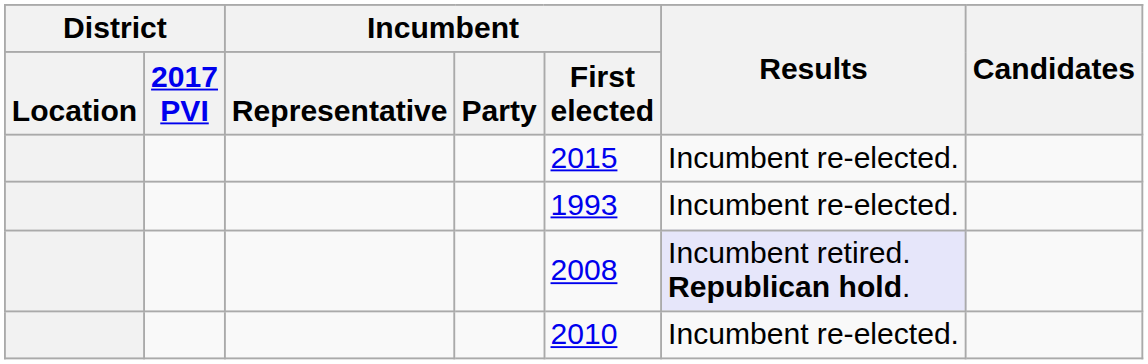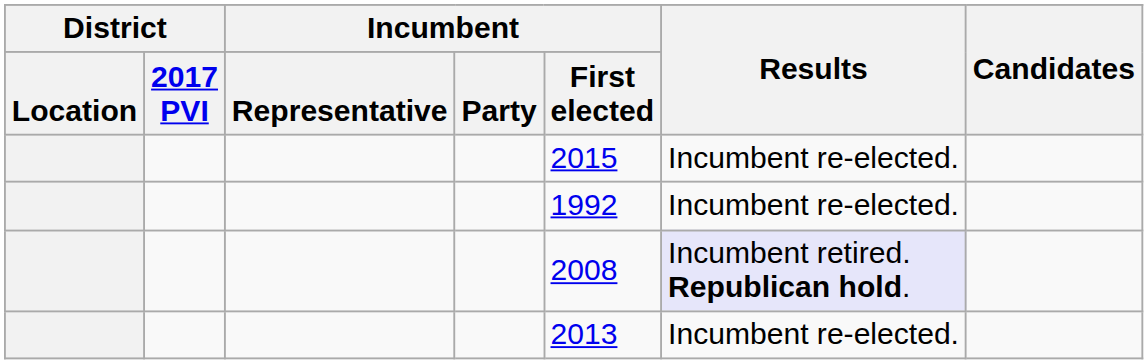(584, 205) 1993 -> (584, 205) 1992
(584, 334) 2010 -> (584, 334) 2013
